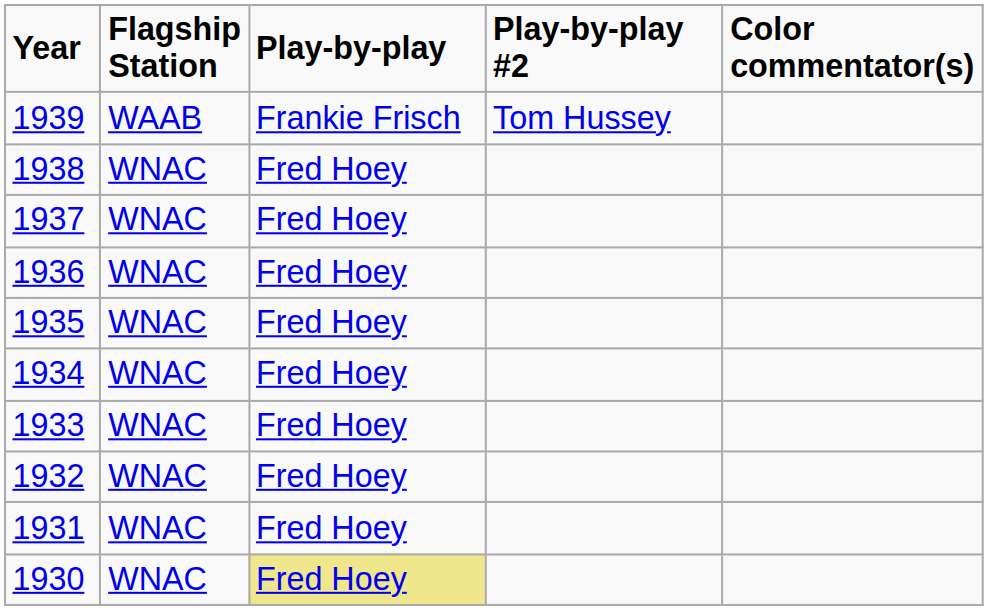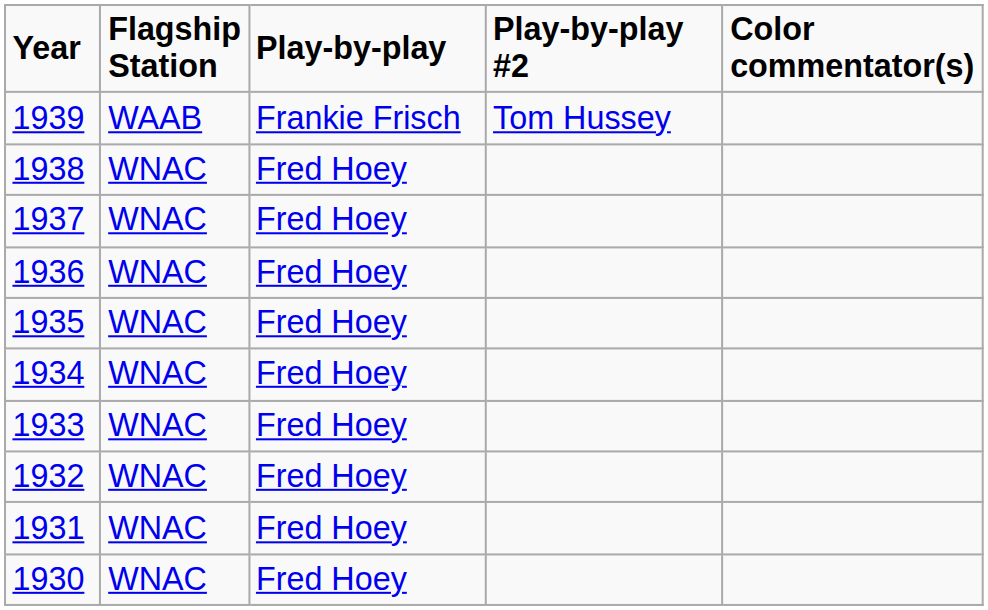(331, 579) khaki background -> (331, 579) no background
